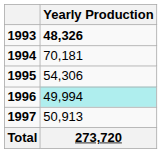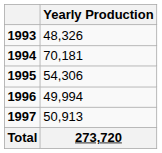(63, 35) bold -> (63, 35) normal
(63, 96) paleturquoise background -> (63, 96) no background
